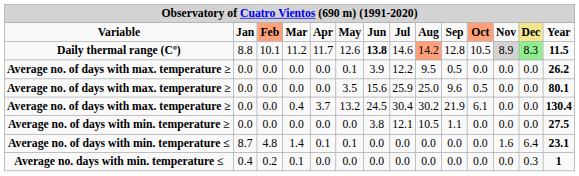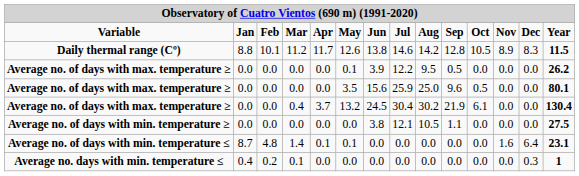(270, 32) lightsalmon background -> (270, 32) no background
(480, 32) lightsalmon background -> (480, 32) no background
(531, 32) khaki background -> (531, 32) no background
(377, 50) bold -> (377, 50) normal
(429, 50) lightsalmon background -> (429, 50) no background
(506, 50) lightgrey background -> (506, 50) no background
(531, 50) lightgreen background -> (531, 50) no background
